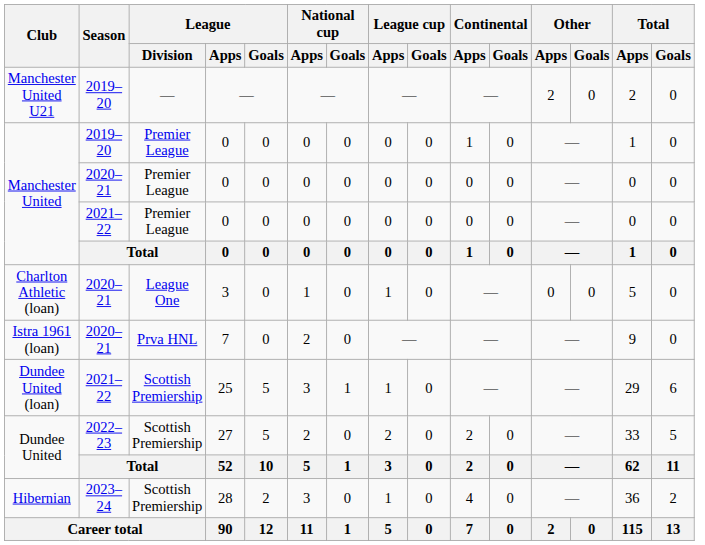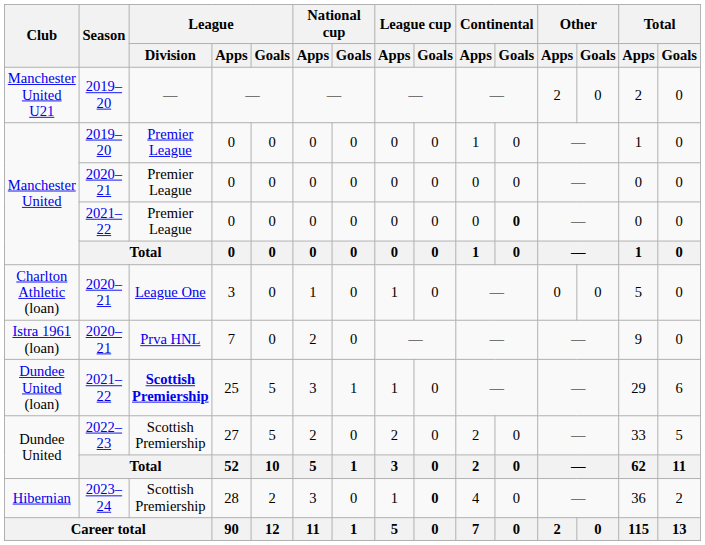(510, 221) normal -> (516, 221) bold
(167, 387) normal -> (170, 387) bold
(429, 497) normal -> (435, 497) bold
